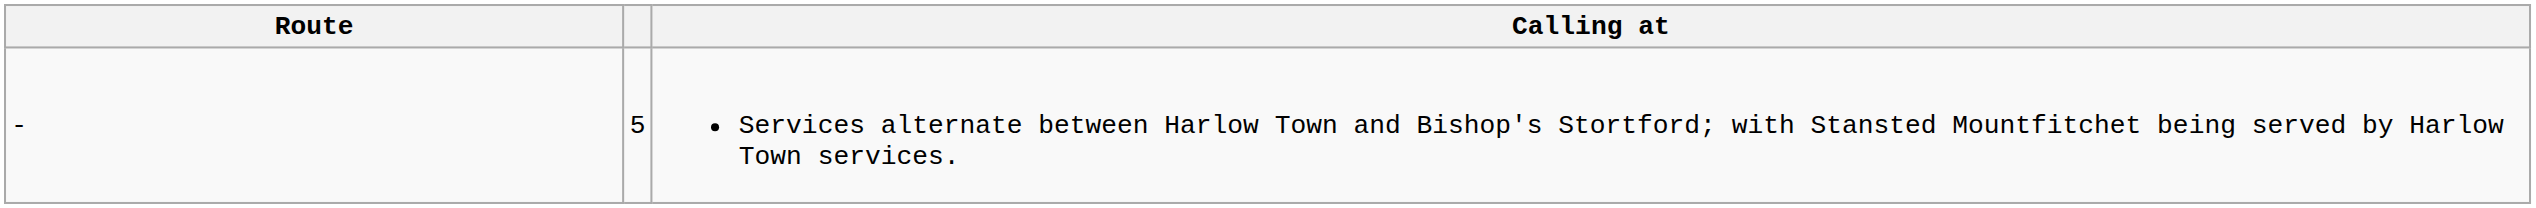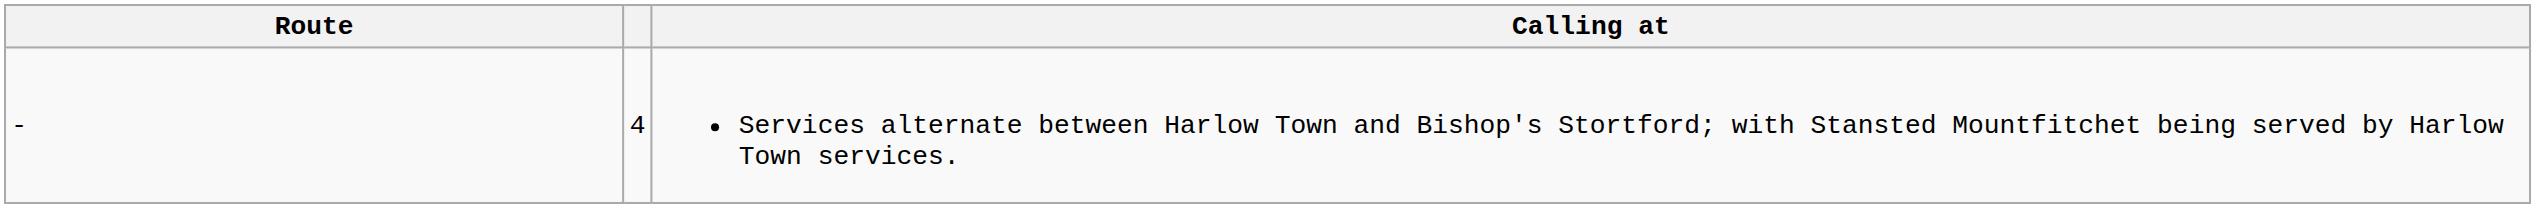(638, 126) 5 -> (638, 126) 4
